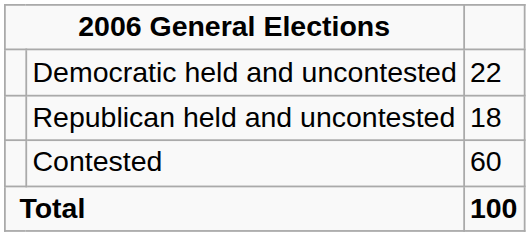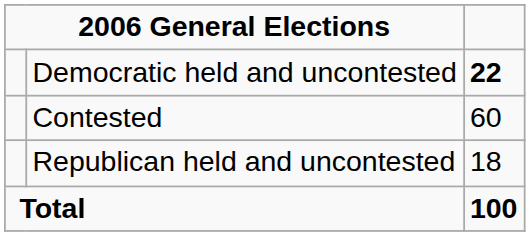(486, 72) normal -> (486, 72) bold
rows swapped: (97, 162) <-> (244, 117)
